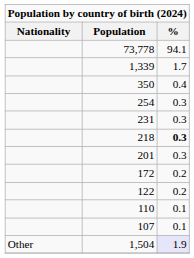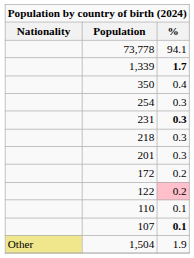(180, 66) normal -> (180, 66) bold
(180, 120) normal -> (180, 120) bold
(180, 137) bold -> (180, 137) normal
(180, 191) no background -> (180, 191) pink background
(180, 226) normal -> (180, 226) bold
(21, 244) no background -> (21, 244) khaki background
(180, 244) lavender background -> (180, 244) no background
